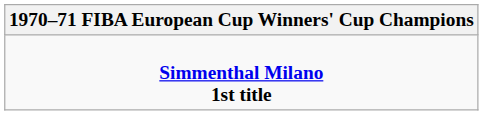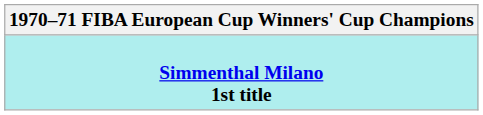(241, 83) no background -> (241, 83) paleturquoise background
